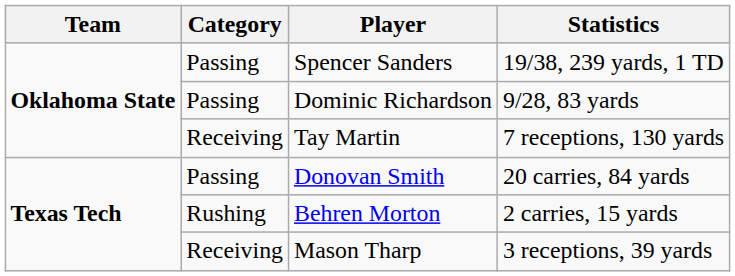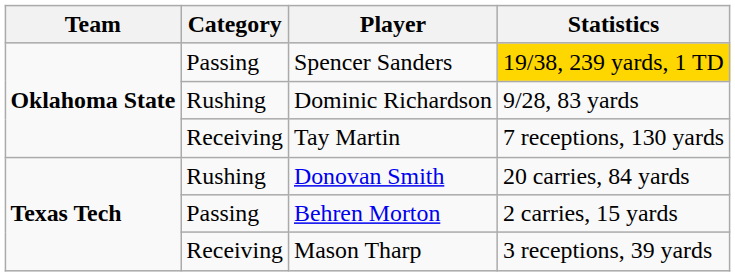(613, 62) no background -> (613, 62) gold background
(223, 99) Passing -> (226, 99) Rushing
(223, 175) Passing -> (226, 175) Rushing
(226, 213) Rushing -> (223, 213) Passing
